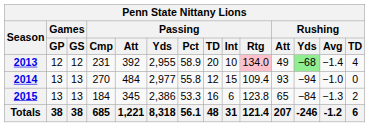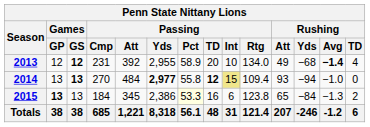(77, 63) normal -> (77, 63) bold
(256, 63) pink background -> (256, 63) no background
(307, 63) lightgreen background -> (307, 63) no background
(333, 63) normal -> (333, 63) bold
(77, 79) normal -> (77, 79) bold
(162, 79) normal -> (162, 79) bold
(213, 79) normal -> (213, 79) bold
(231, 79) no background -> (231, 79) khaki background
(57, 96) normal -> (57, 96) bold
(191, 96) no background -> (191, 96) lightyellow background
